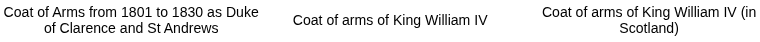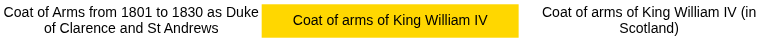(390, 21) no background -> (390, 21) gold background
